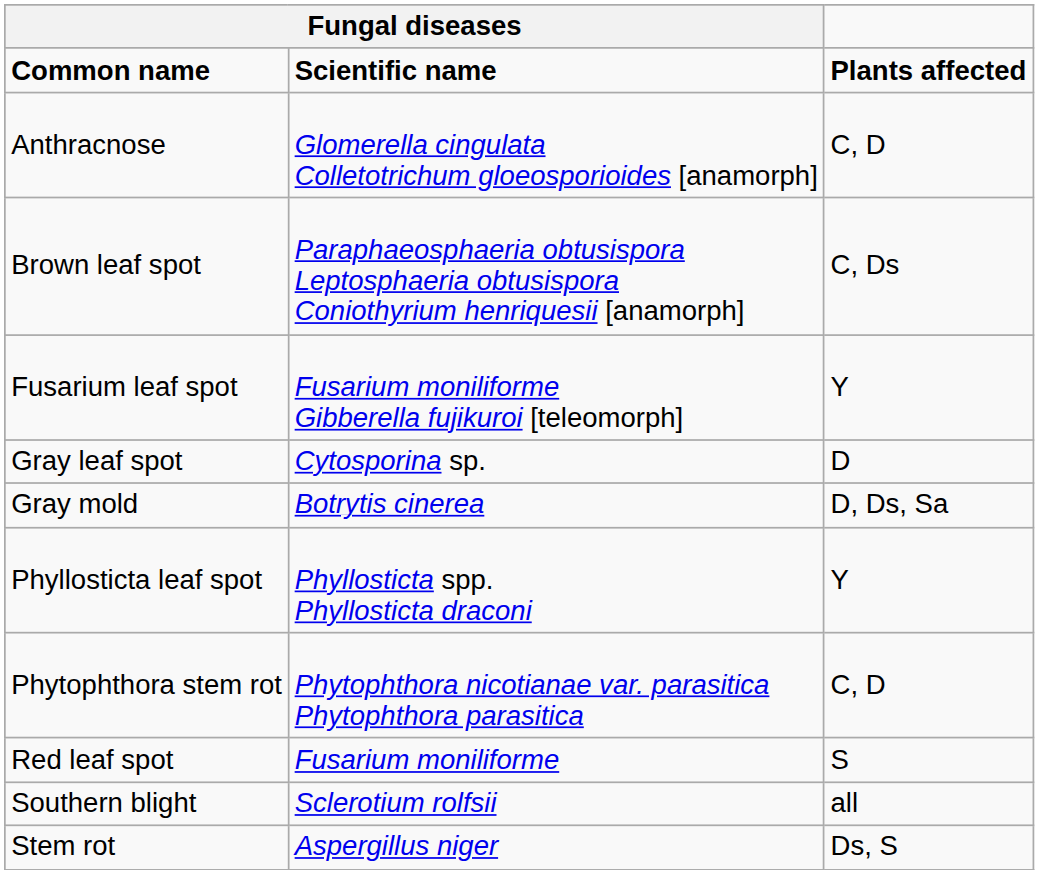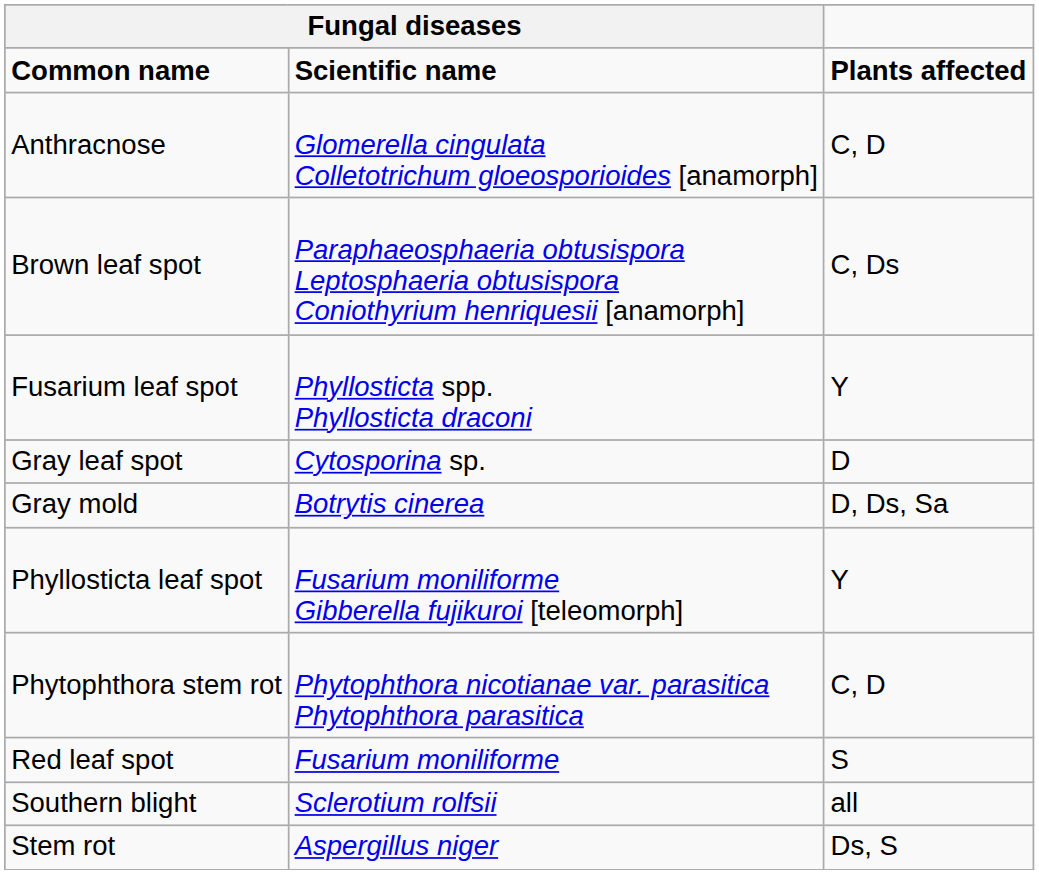(489, 402) Fusarium moniliforme Gibberella fujikuroi [teleomorph] -> (413, 402) Phyllosticta spp. Phyllosticta draconi
(413, 594) Phyllosticta spp. Phyllosticta draconi -> (489, 594) Fusarium moniliforme Gibberella fujikuroi [teleomorph]
